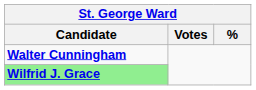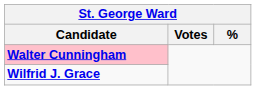(67, 54) no background -> (67, 54) pink background
(54, 74) lightgreen background -> (54, 74) no background
